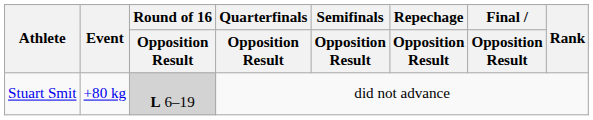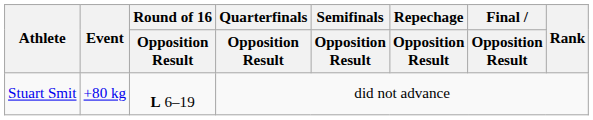(173, 102) lightgrey background -> (173, 102) no background
